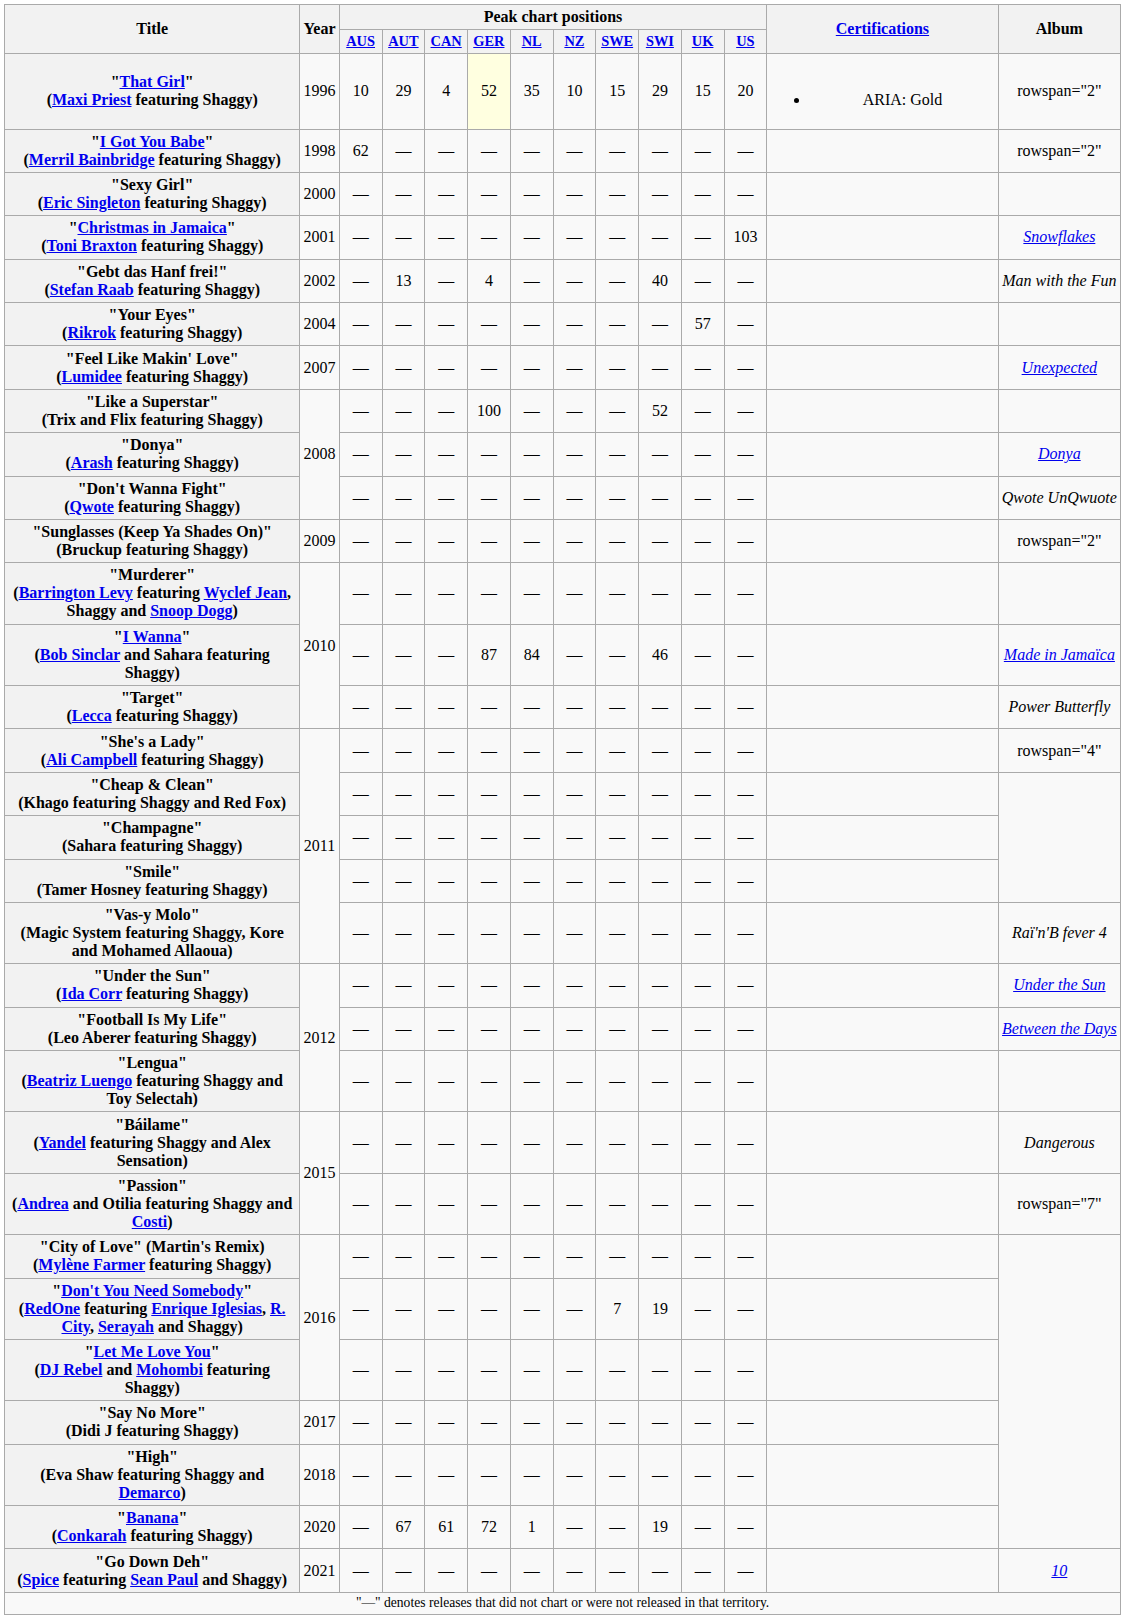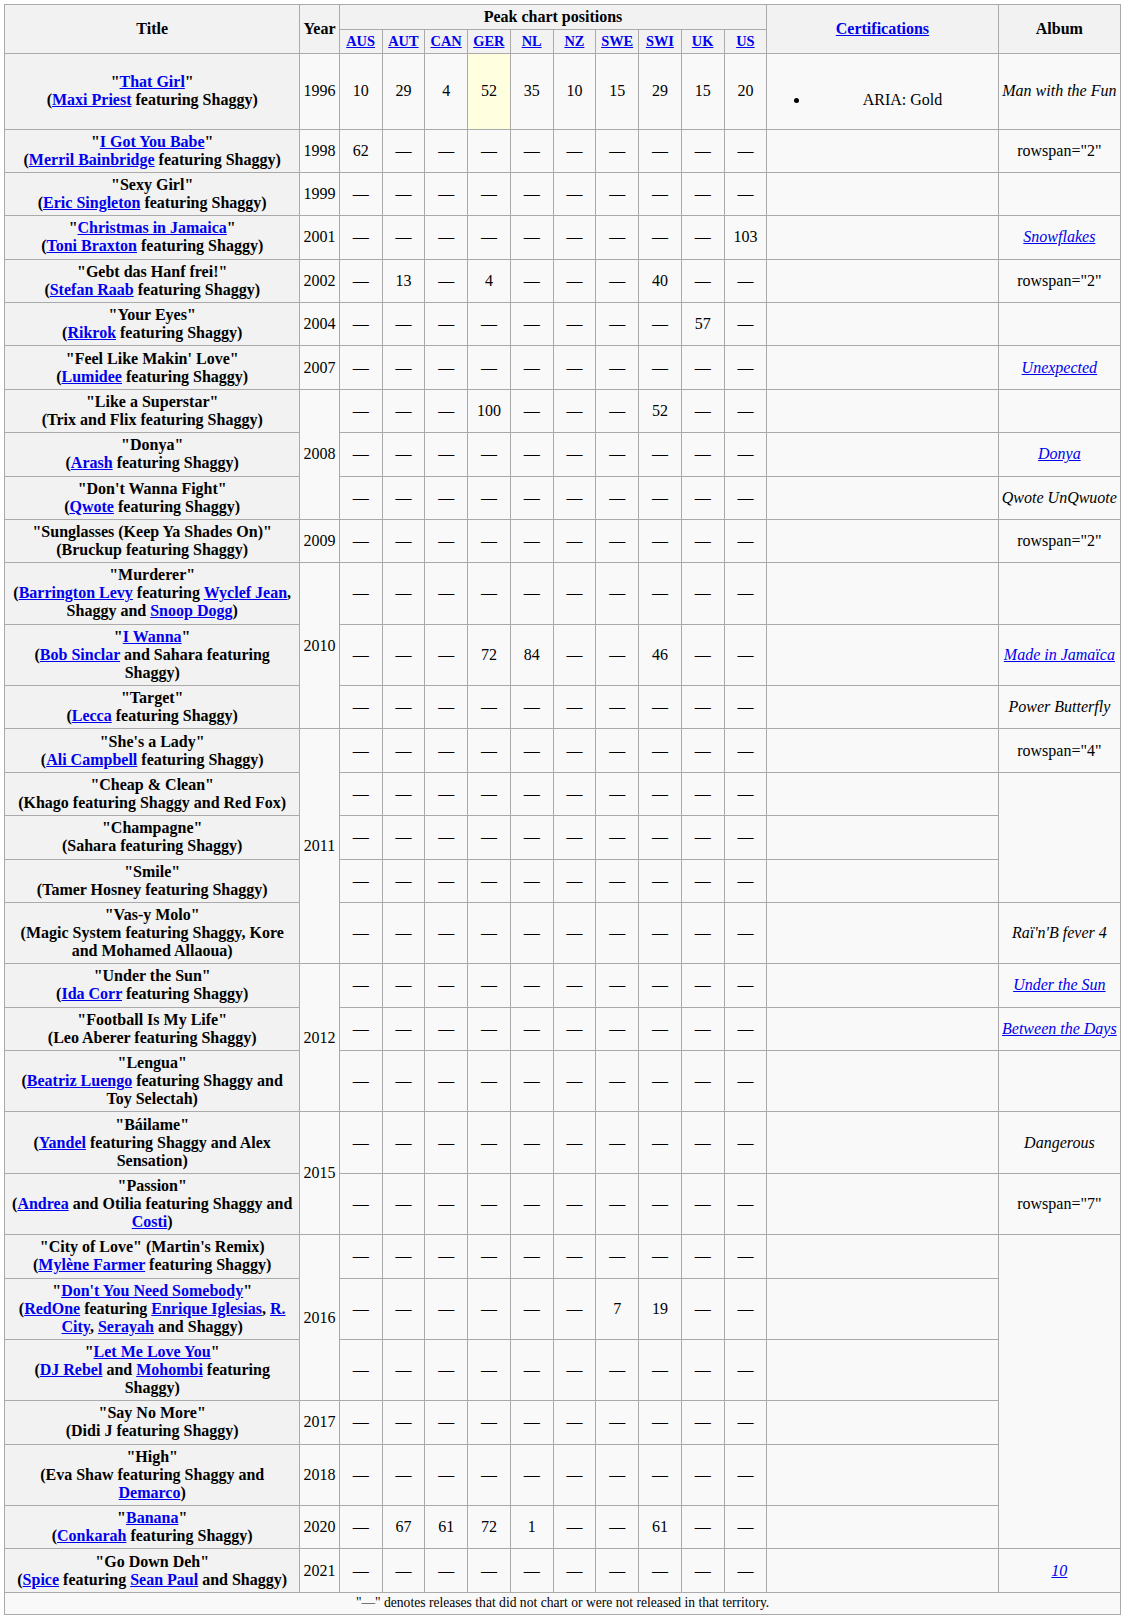(1059, 91) rowspan="2" -> (1059, 91) Man with the Fun
(320, 194) 2000 -> (320, 194) 1999
(1059, 280) Man with the Fun -> (1059, 280) rowspan="2"
(489, 654) 87 -> (489, 654) 72
(660, 1527) 19 -> (660, 1527) 61
